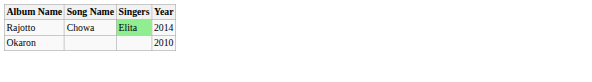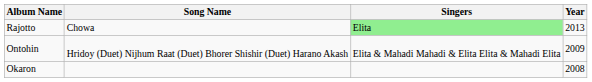(164, 27) 2014 -> (575, 27) 2013
+ row: (23, 48)
(164, 43) 2010 -> (575, 69) 2008
